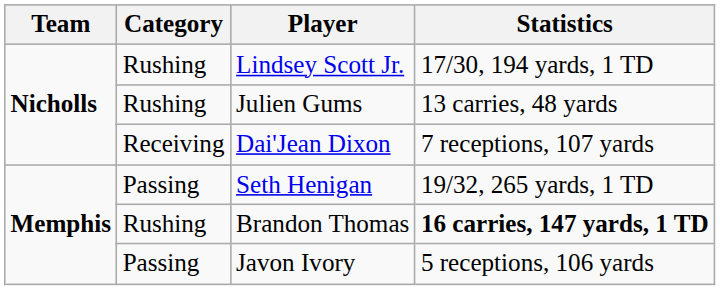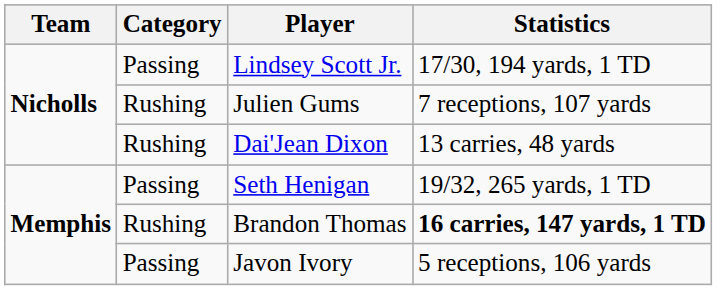(165, 64) Rushing -> (161, 64) Passing
(519, 104) 13 carries, 48 yards -> (535, 104) 7 receptions, 107 yards
(174, 144) Receiving -> (165, 144) Rushing
(537, 144) 7 receptions, 107 yards -> (516, 144) 13 carries, 48 yards
